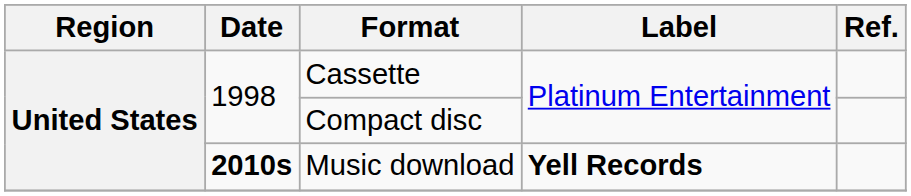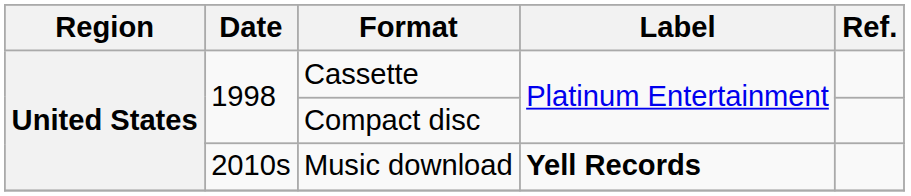(252, 166) bold -> (251, 166) normal
